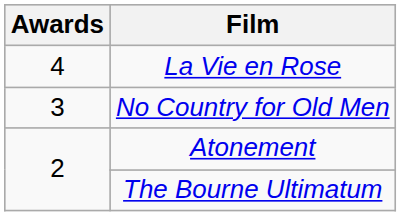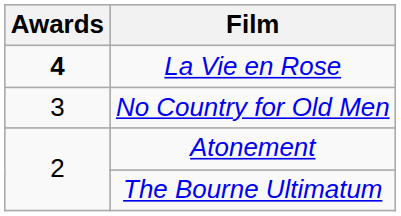(57, 66) normal -> (57, 66) bold
